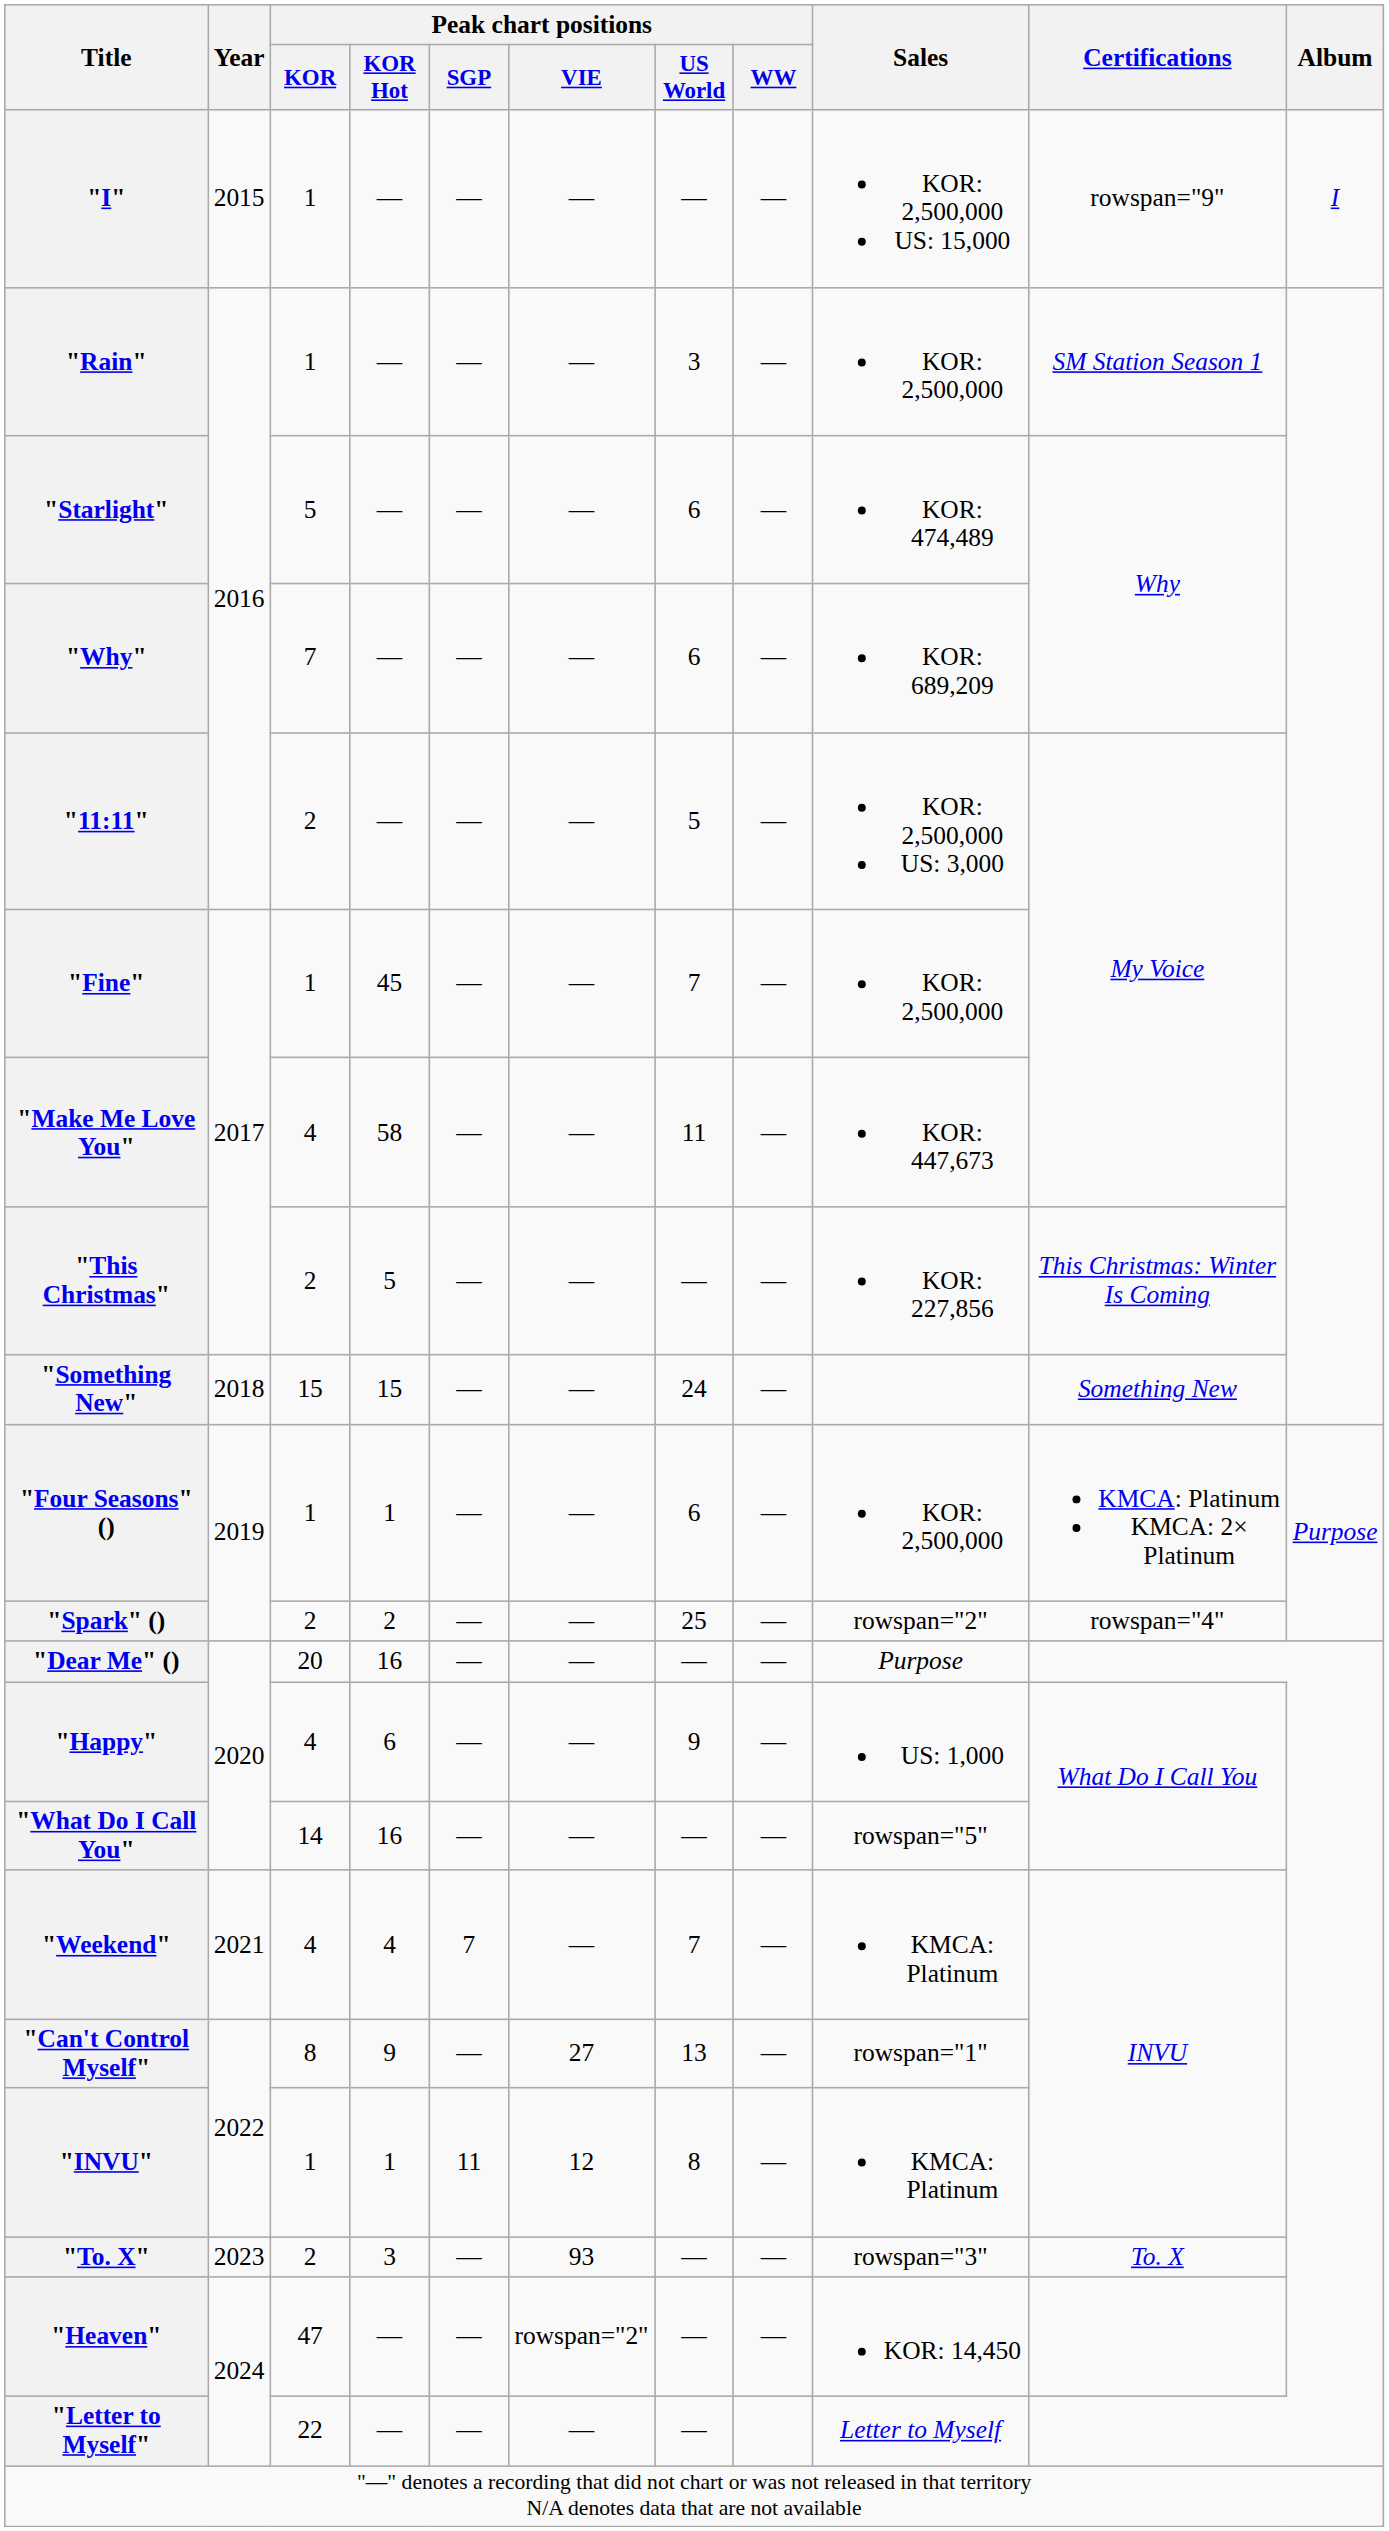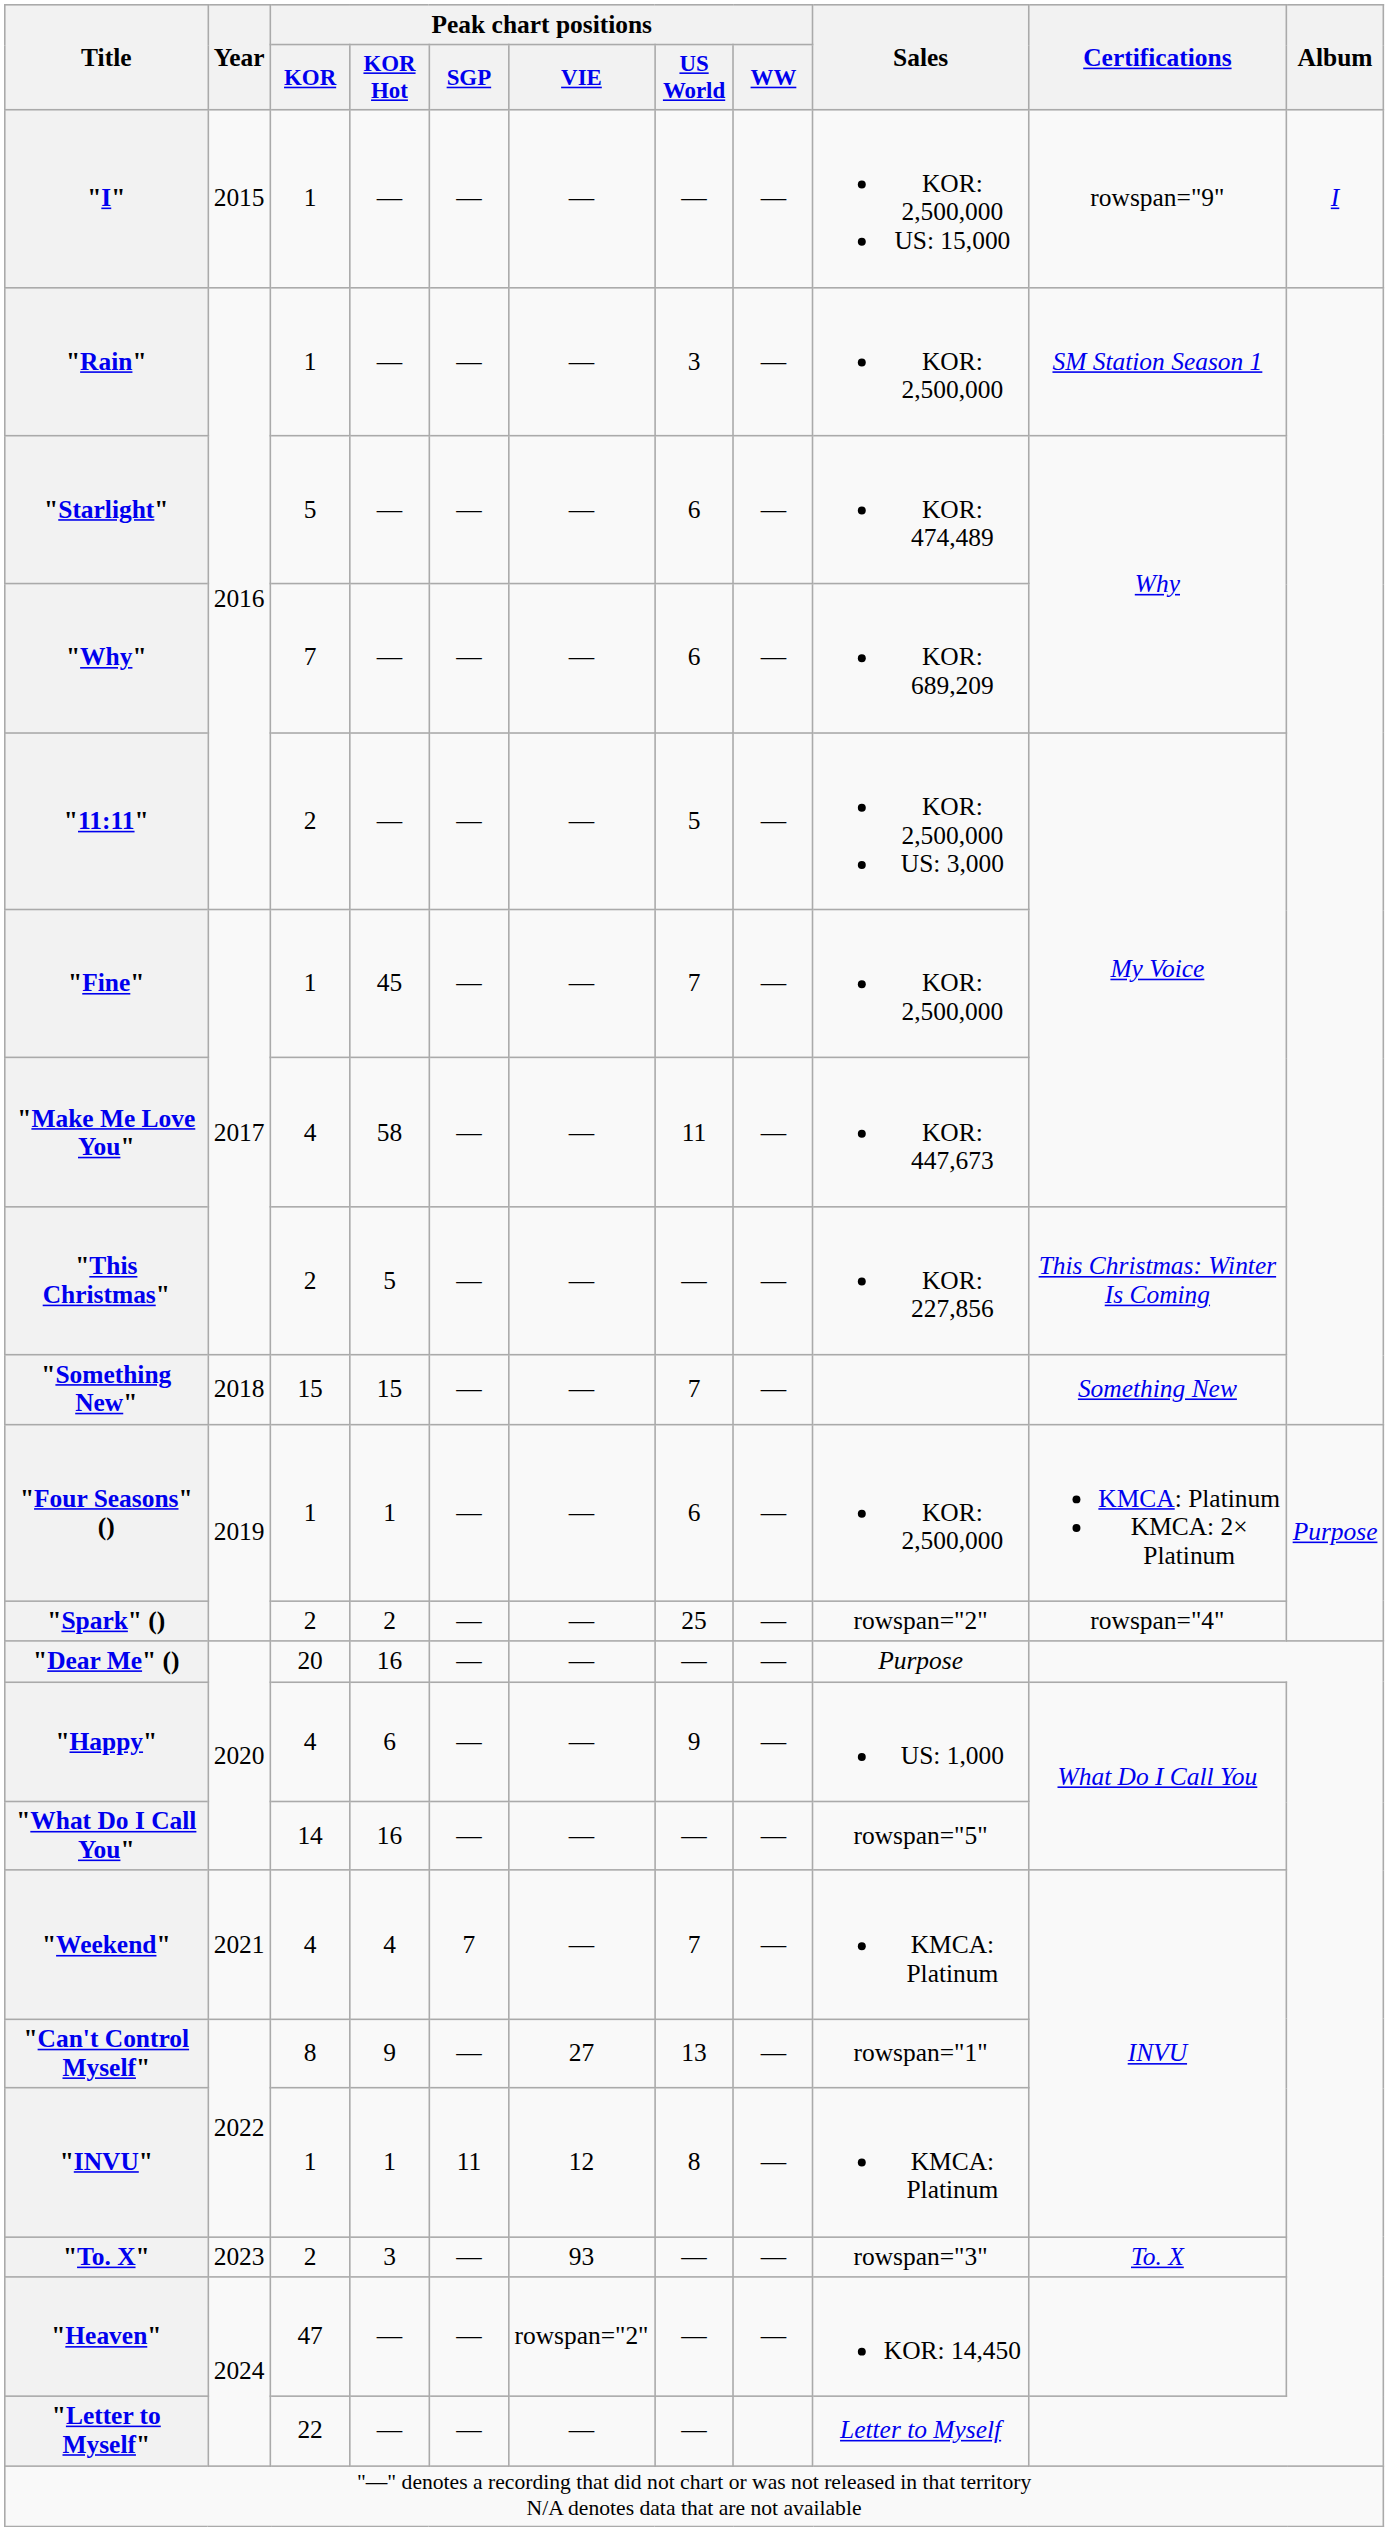(694, 1389) 24 -> (694, 1389) 7
